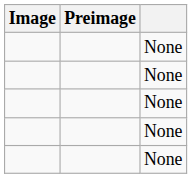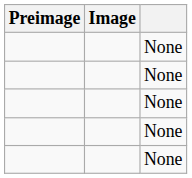columns swapped: (32, 18) <-> (100, 18)
